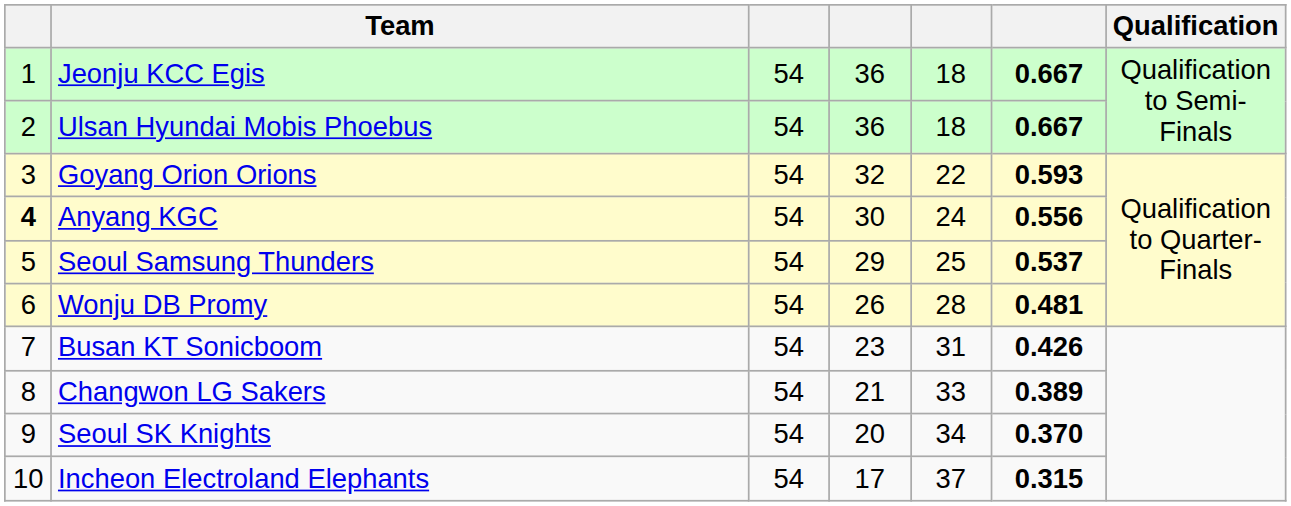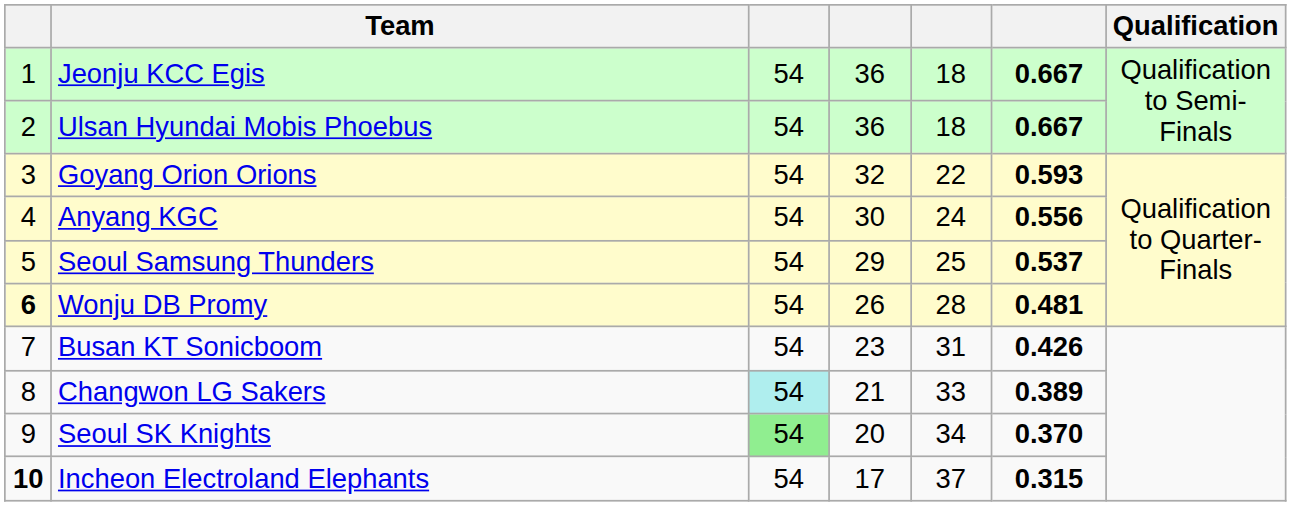(28, 217) bold -> (28, 217) normal
(28, 304) normal -> (28, 304) bold
(789, 391) no background -> (789, 391) paleturquoise background
(789, 434) no background -> (789, 434) lightgreen background
(28, 478) normal -> (28, 478) bold
